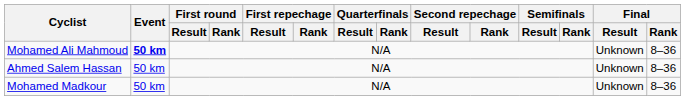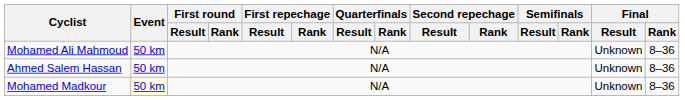(150, 50) bold -> (149, 50) normal
(149, 87) no background -> (149, 87) lightyellow background
